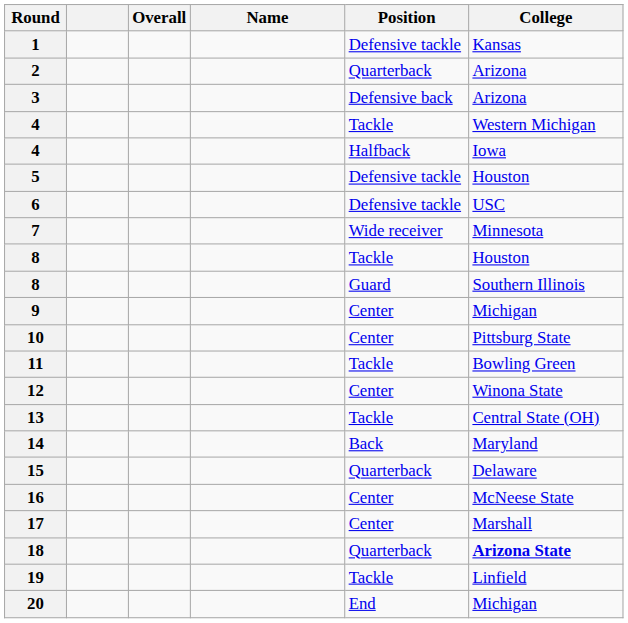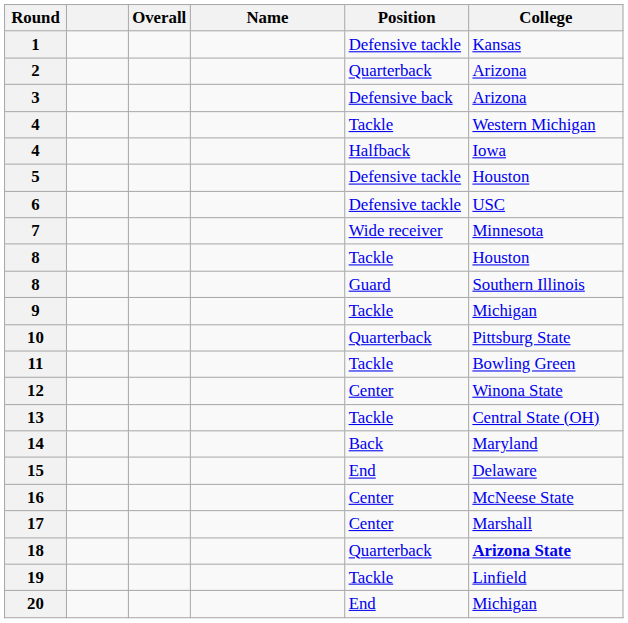(371, 310) Center -> (371, 310) Tackle
(371, 337) Center -> (390, 337) Quarterback
(390, 470) Quarterback -> (362, 470) End
